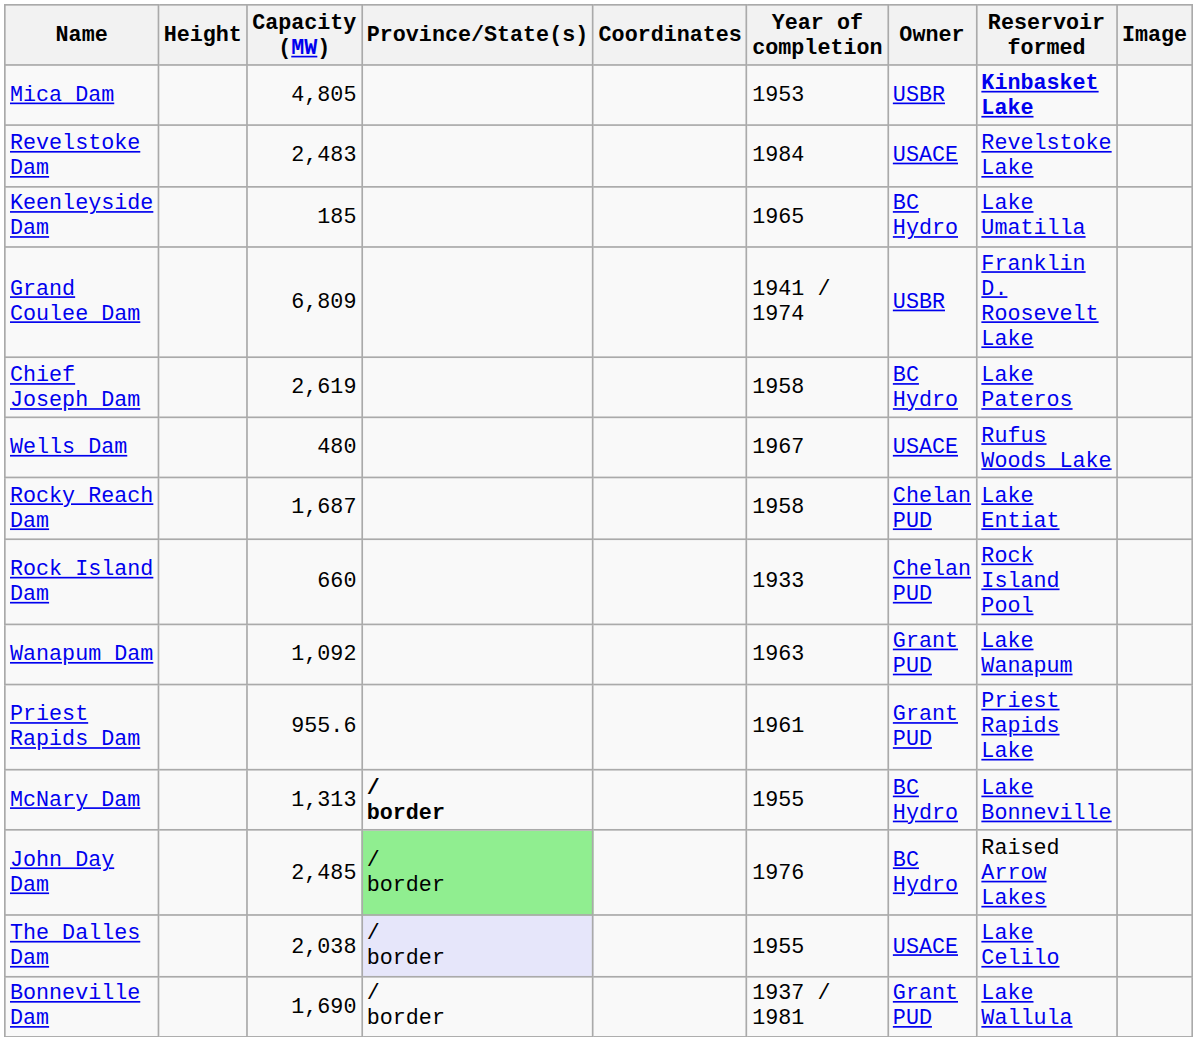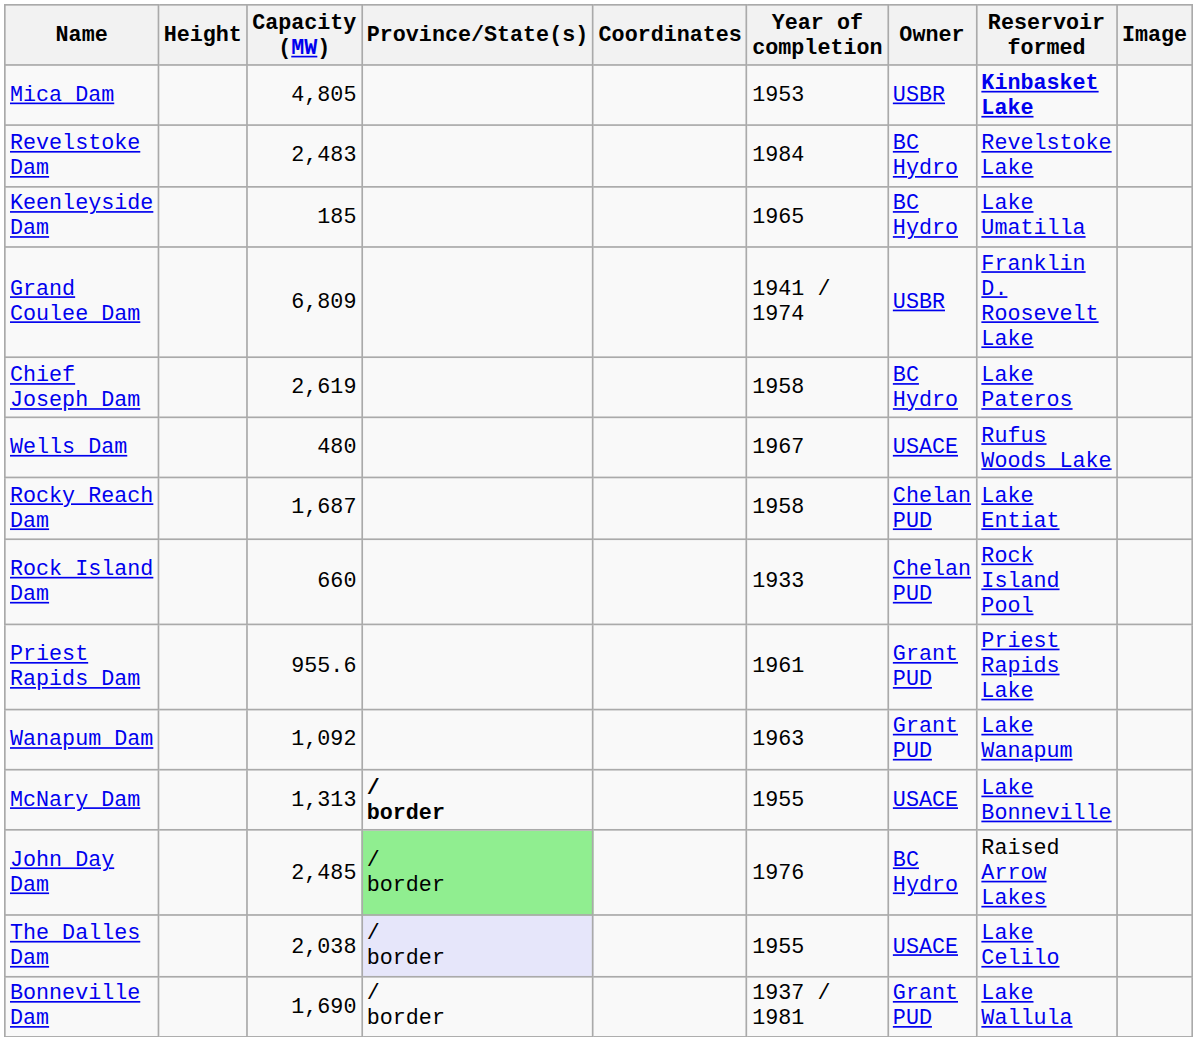(925, 156) USACE -> (925, 156) BC Hydro
rows swapped: (82, 654) <-> (75, 727)
(925, 800) BC Hydro -> (925, 800) USACE
